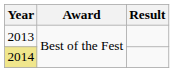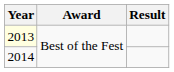(21, 36) no background -> (21, 36) lightyellow background
(21, 57) khaki background -> (21, 57) no background
